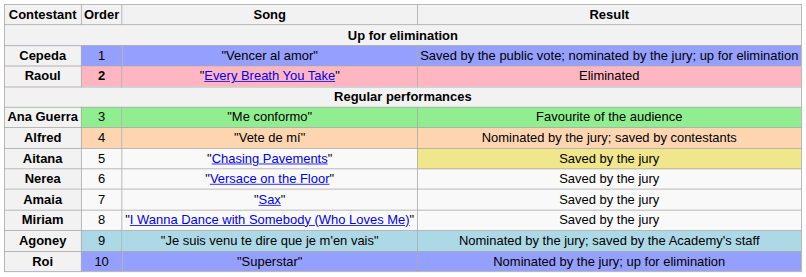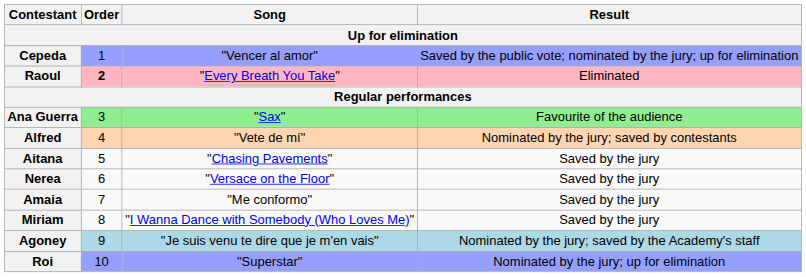(270, 117) "Me conformo" -> (270, 117) "Sax"
(609, 158) khaki background -> (609, 158) no background
(270, 199) "Sax" -> (270, 199) "Me conformo"
